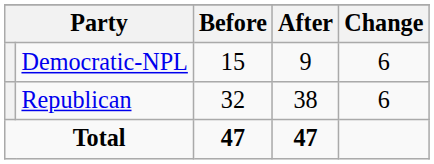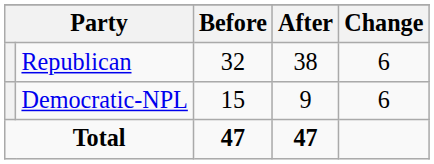rows swapped: (76, 100) <-> (105, 61)
